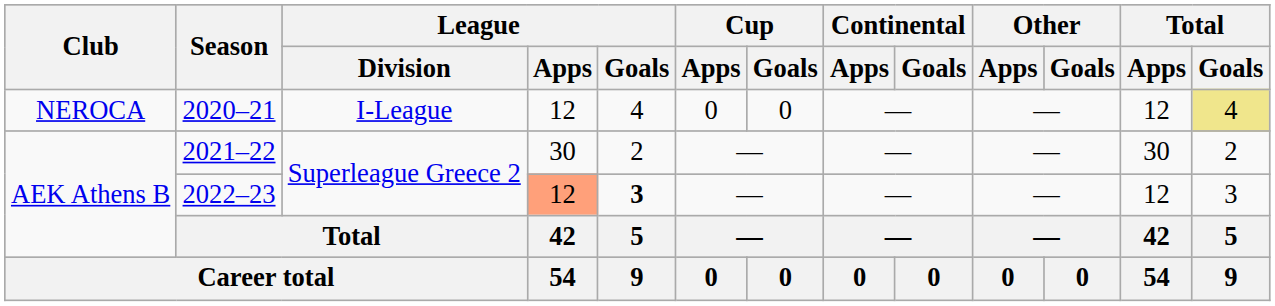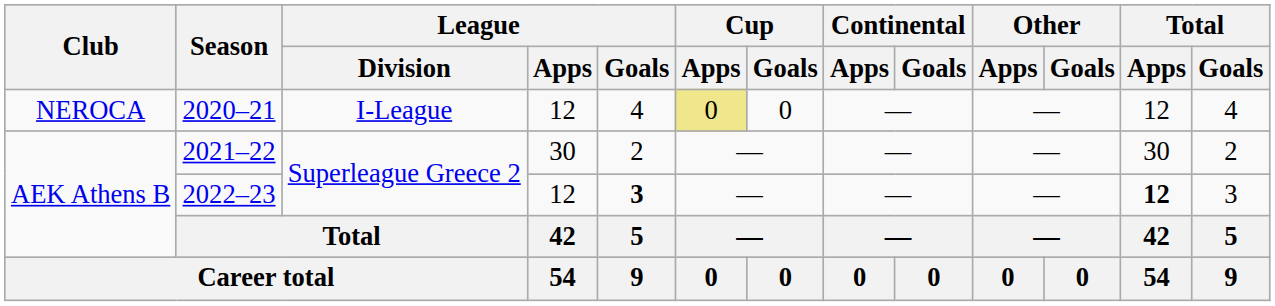(711, 109) no background -> (711, 109) khaki background
(1231, 109) khaki background -> (1231, 109) no background
(563, 194) lightsalmon background -> (563, 194) no background
(1157, 194) normal -> (1157, 194) bold
